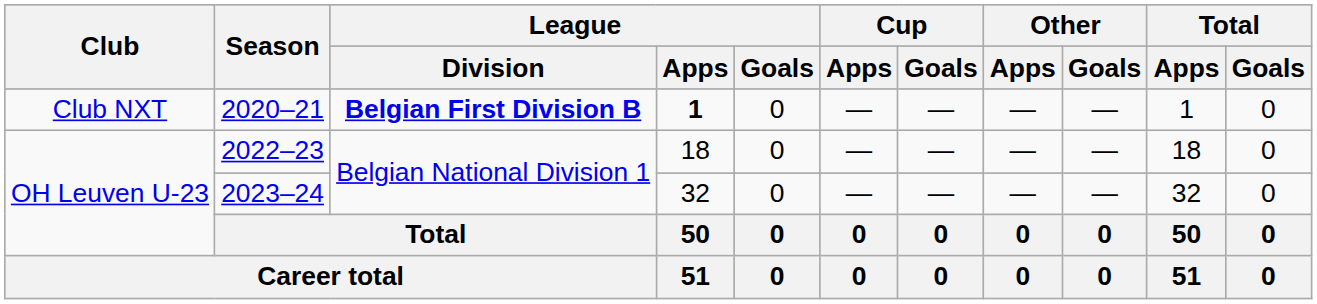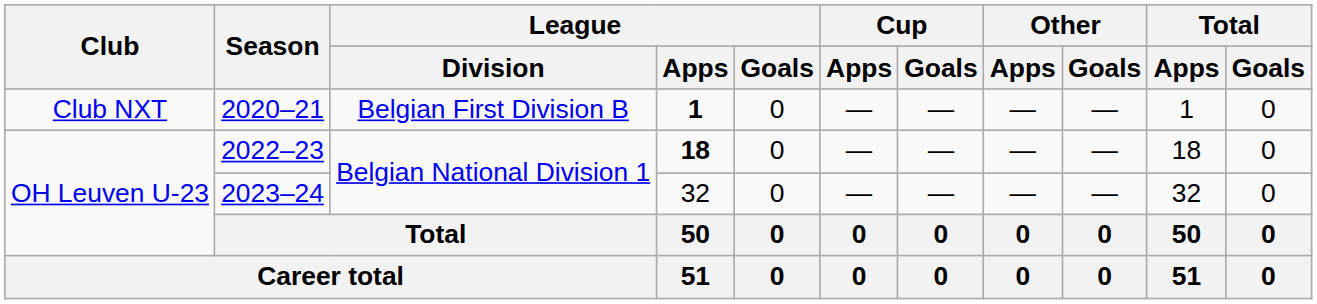(493, 109) bold -> (493, 109) normal
(695, 151) normal -> (695, 151) bold
